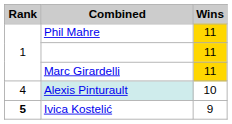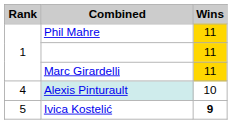(23, 109) bold -> (23, 109) normal
(210, 109) normal -> (210, 109) bold
